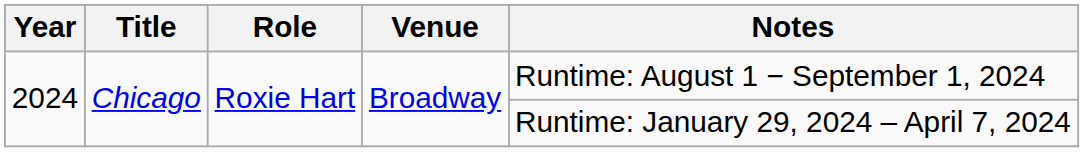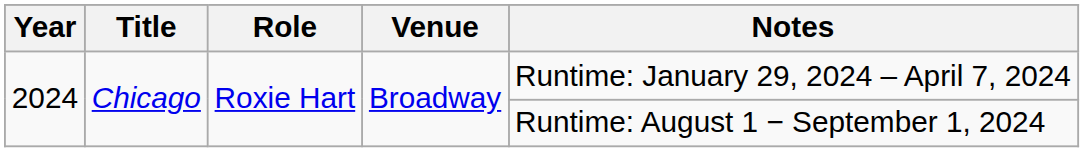(780, 75) Runtime: August 1 − September 1, 2024 -> (793, 75) Runtime: January 29, 2024 – April 7, 2024
(793, 122) Runtime: January 29, 2024 – April 7, 2024 -> (780, 122) Runtime: August 1 − September 1, 2024
